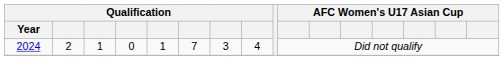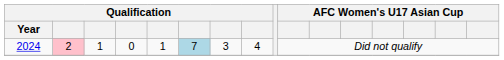(68, 47) no background -> (68, 47) pink background
(194, 47) no background -> (194, 47) lightblue background
